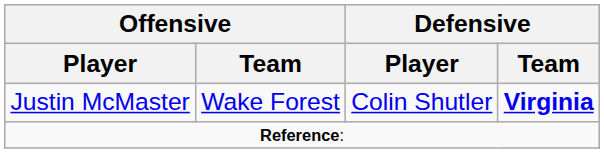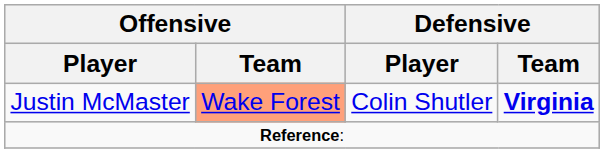(271, 102) no background -> (271, 102) lightsalmon background
